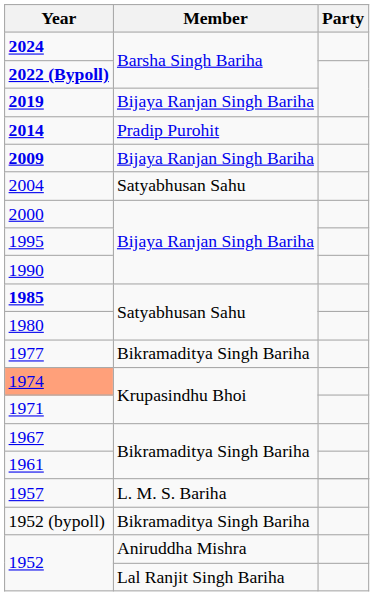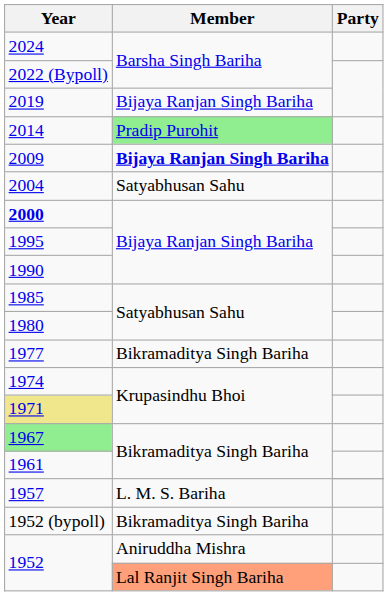(26, 46) bold -> (26, 46) normal
(59, 74) bold -> (58, 74) normal
(26, 102) bold -> (26, 102) normal
(26, 130) bold -> (26, 130) normal
(168, 130) no background -> (167, 130) lightgreen background
(26, 158) bold -> (26, 158) normal
(215, 158) normal -> (222, 158) bold
(26, 213) normal -> (26, 213) bold
(26, 297) bold -> (26, 297) normal
(26, 381) lightsalmon background -> (26, 381) no background
(26, 409) no background -> (26, 409) khaki background
(26, 437) no background -> (26, 437) lightgreen background
(201, 576) no background -> (200, 576) lightsalmon background
